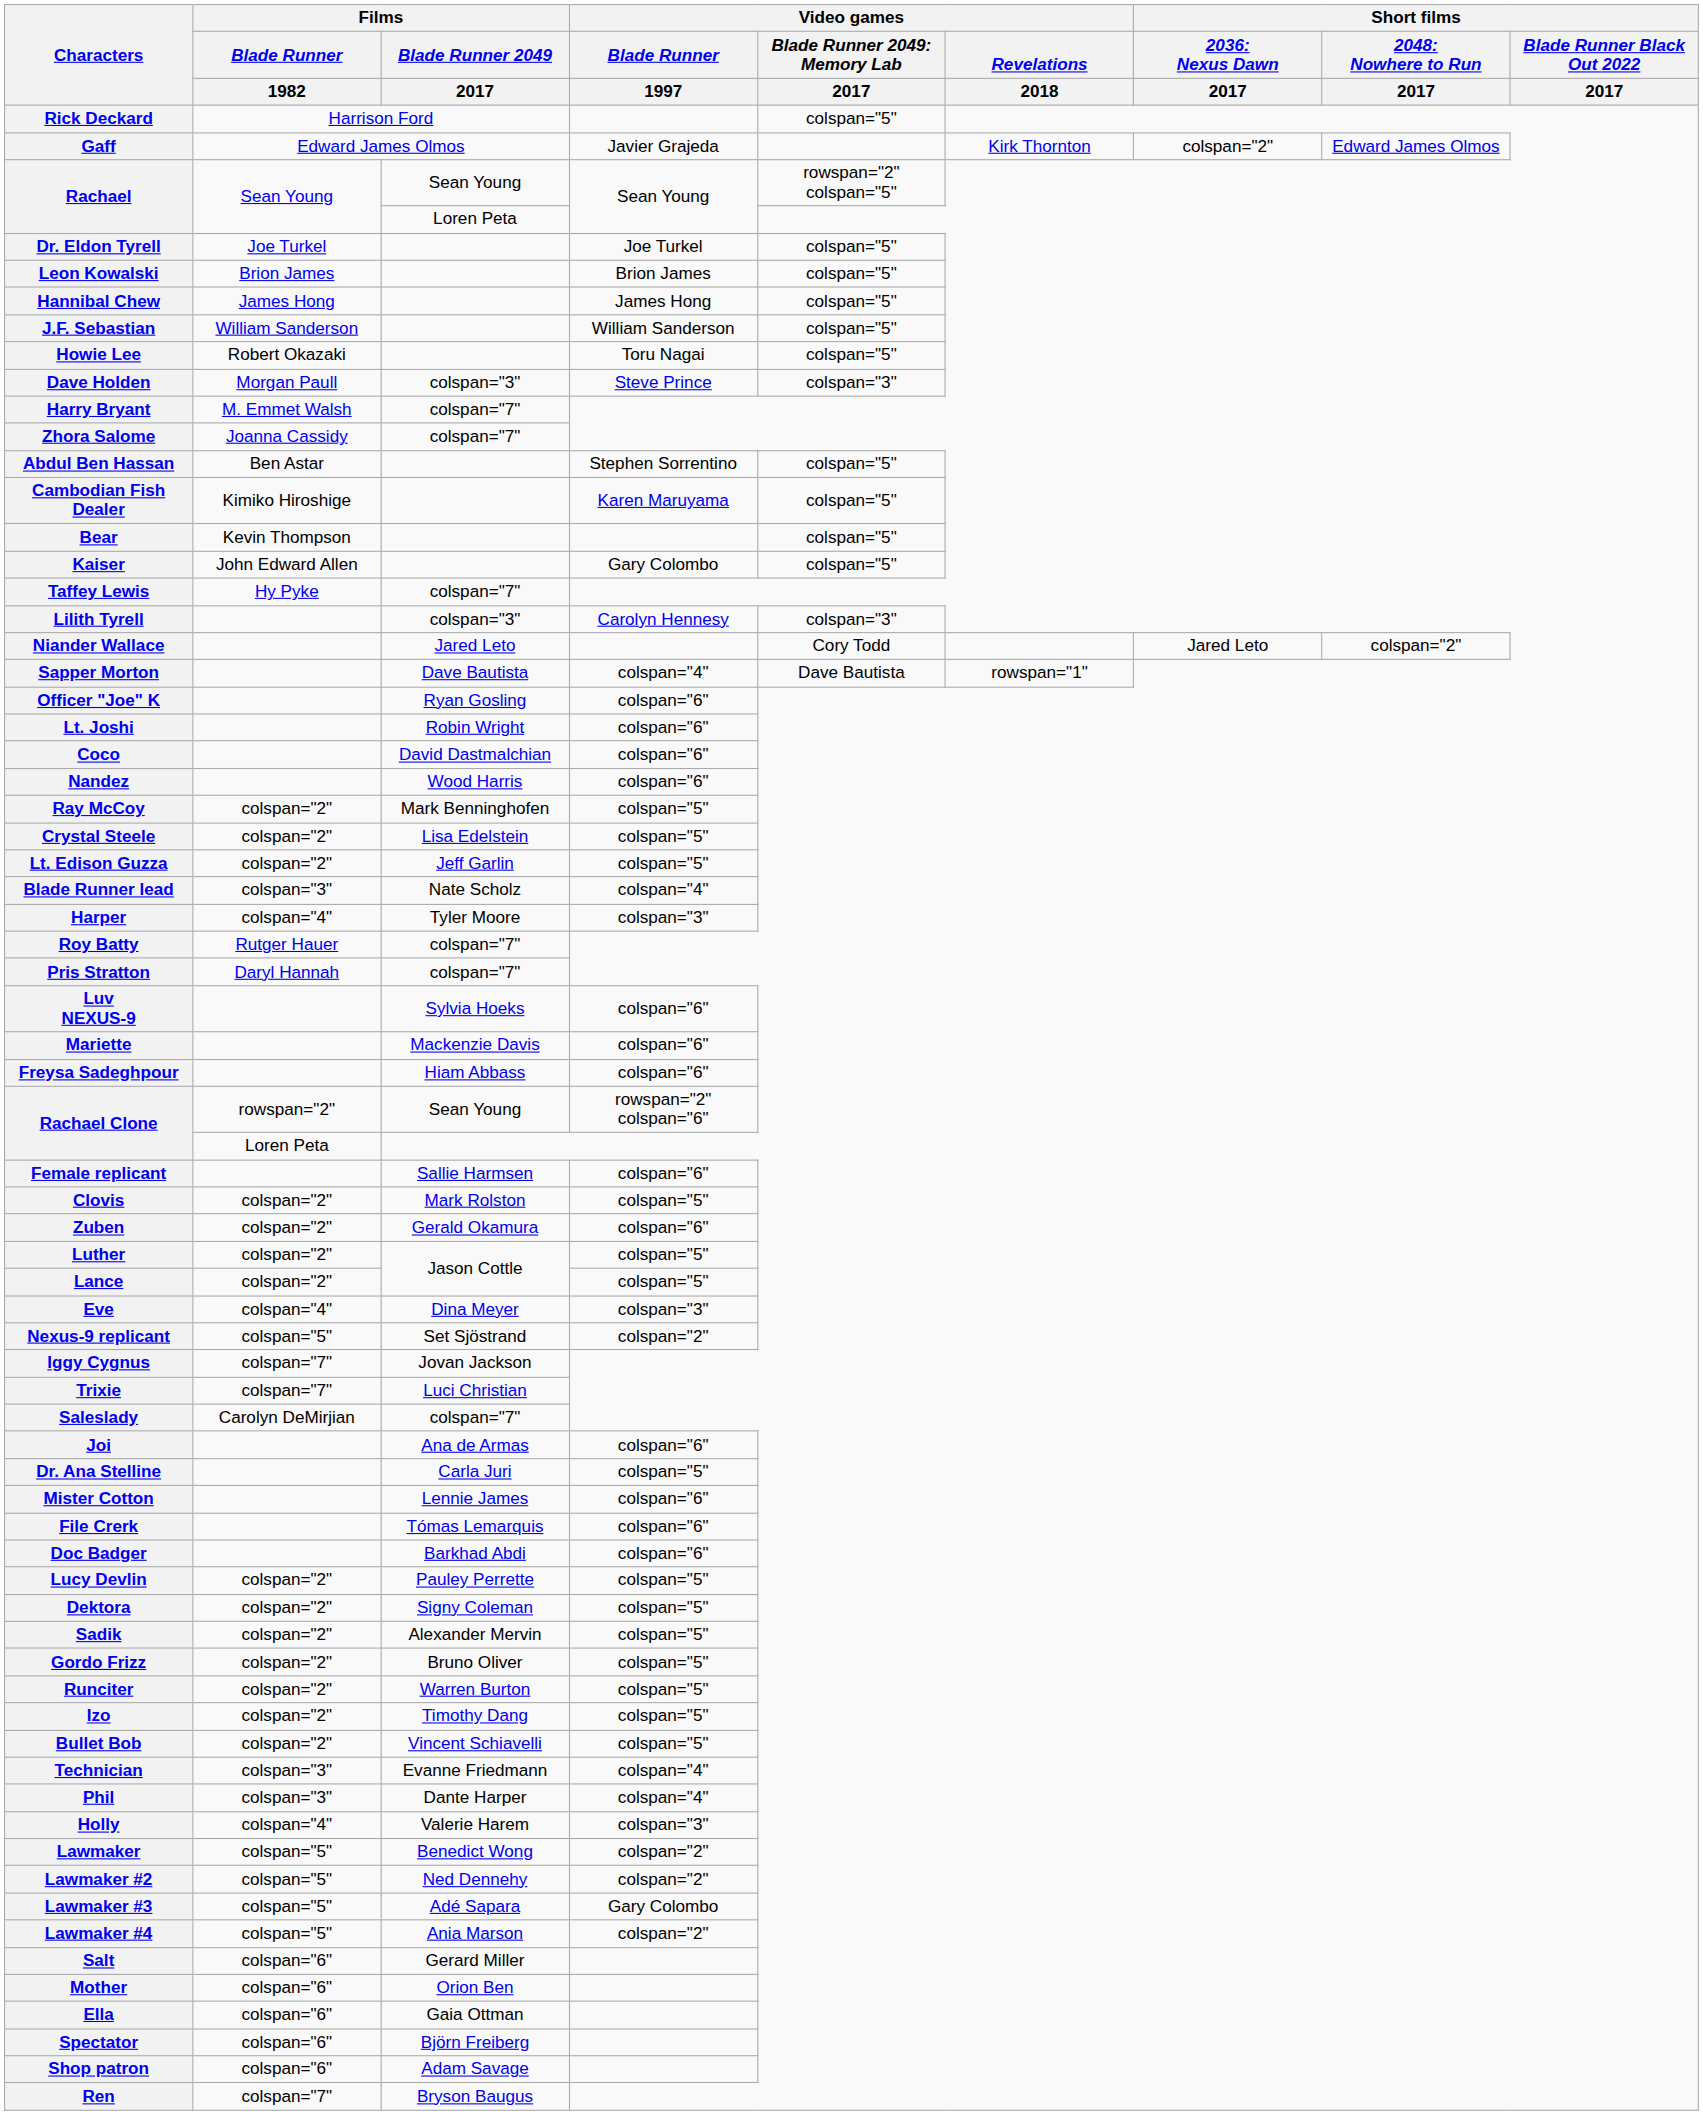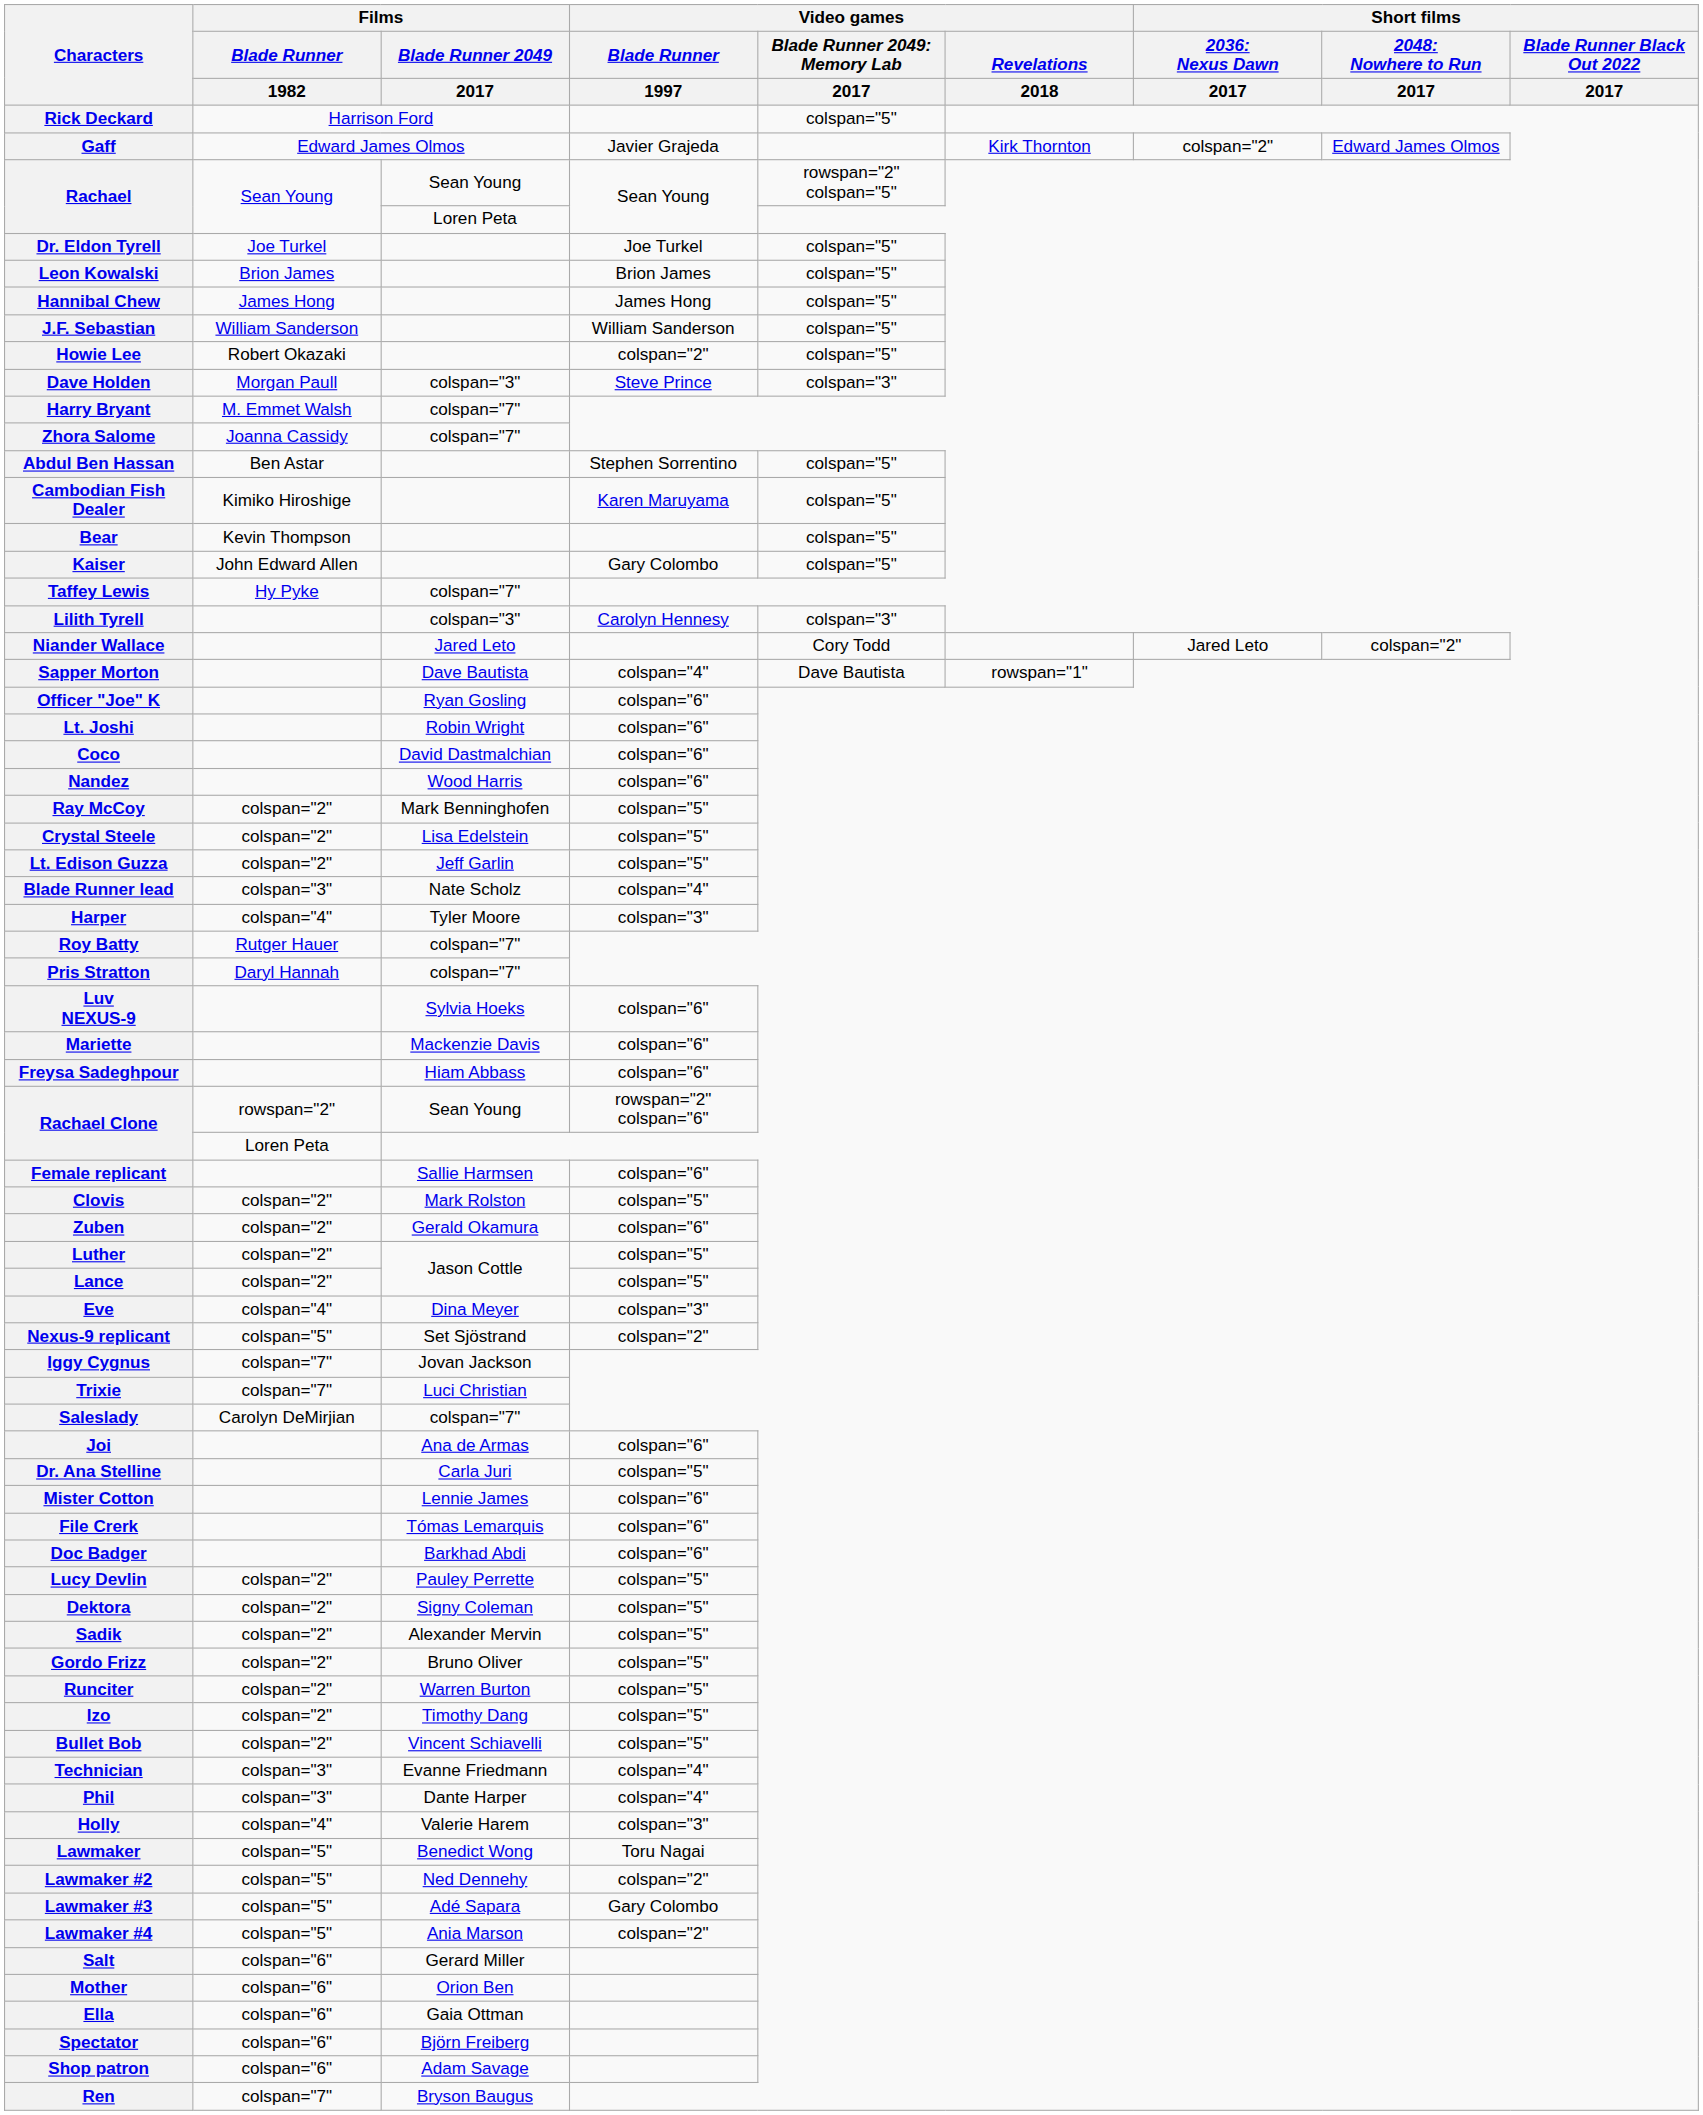(663, 355) Toru Nagai -> (663, 355) colspan="2"
(663, 1852) colspan="2" -> (663, 1852) Toru Nagai
